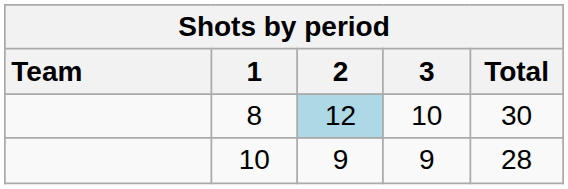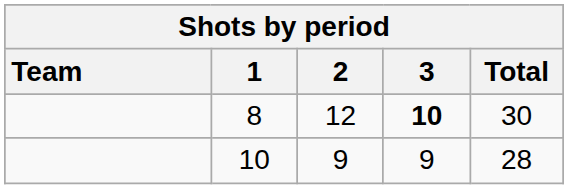(341, 115) lightblue background -> (341, 115) no background
(427, 115) normal -> (427, 115) bold
